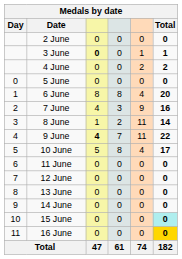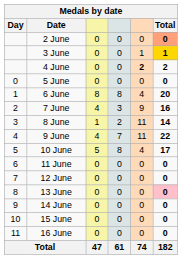(165, 39) no background -> (165, 39) lightsalmon background
(97, 53) bold -> (97, 53) normal
(165, 53) no background -> (165, 53) gold background
(142, 67) normal -> (142, 67) bold
(97, 137) bold -> (97, 137) normal
(165, 192) no background -> (165, 192) pink background
(165, 220) paleturquoise background -> (165, 220) no background
(165, 234) gold background -> (165, 234) no background
